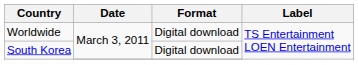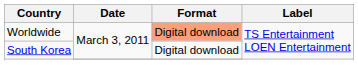(197, 31) no background -> (197, 31) lightsalmon background
